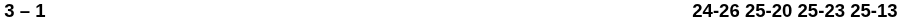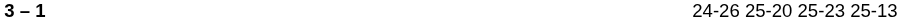(795, 11) bold -> (795, 11) normal
